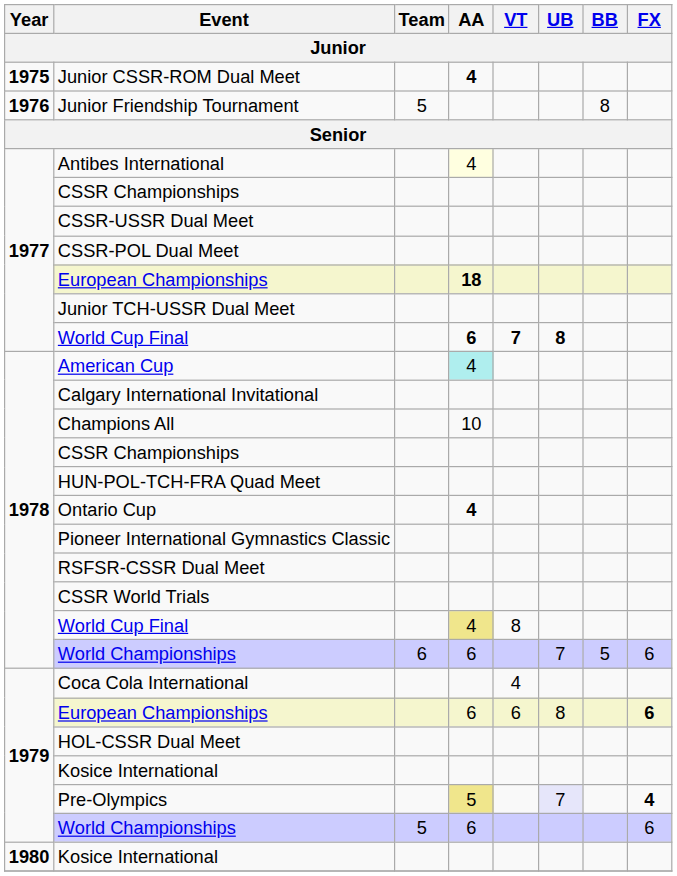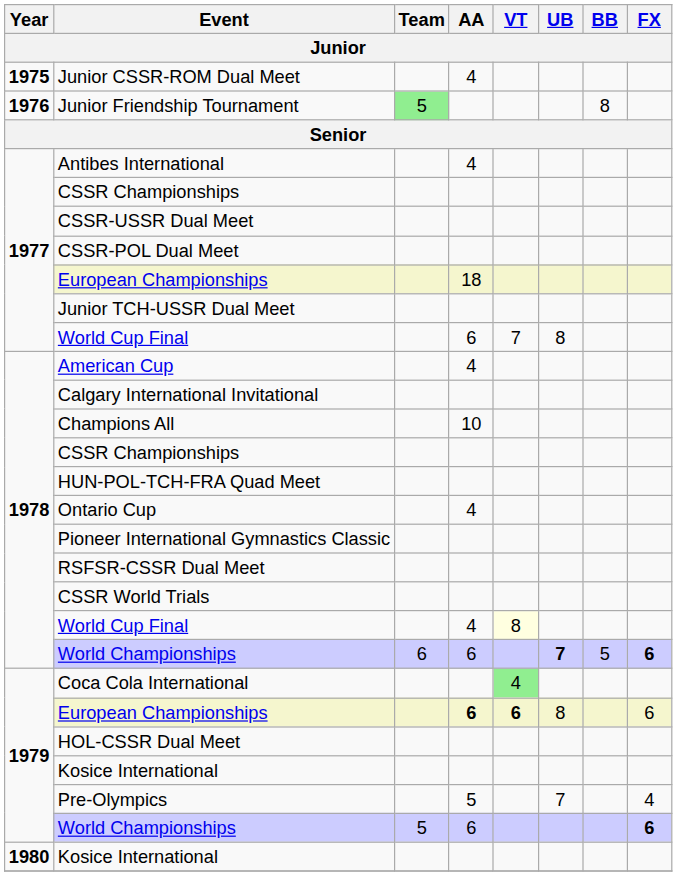(471, 77) bold -> (471, 77) normal
(422, 106) no background -> (422, 106) lightgreen background
(471, 164) lightyellow background -> (471, 164) no background
(471, 279) bold -> (471, 279) normal
(471, 337) bold -> (471, 337) normal
(516, 337) bold -> (516, 337) normal
(560, 337) bold -> (560, 337) normal
(471, 366) paleturquoise background -> (471, 366) no background
(471, 510) bold -> (471, 510) normal
(471, 626) khaki background -> (471, 626) no background
(516, 626) no background -> (516, 626) lightyellow background
(560, 654) normal -> (560, 654) bold
(649, 654) normal -> (649, 654) bold
(516, 683) no background -> (516, 683) lightgreen background
(471, 712) normal -> (471, 712) bold
(516, 712) normal -> (516, 712) bold
(649, 712) bold -> (649, 712) normal
(471, 799) khaki background -> (471, 799) no background
(560, 799) lavender background -> (560, 799) no background
(649, 799) bold -> (649, 799) normal
(649, 828) normal -> (649, 828) bold
